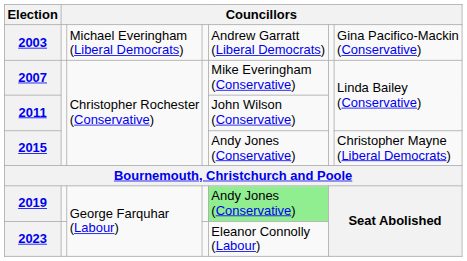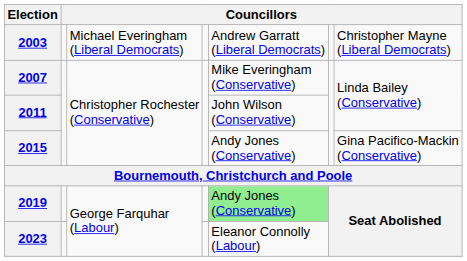(398, 42) Gina Pacifico-Mackin (Conservative) -> (394, 42) Christopher Mayne (Liberal Democrats)
(394, 148) Christopher Mayne (Liberal Democrats) -> (398, 148) Gina Pacifico-Mackin (Conservative)
